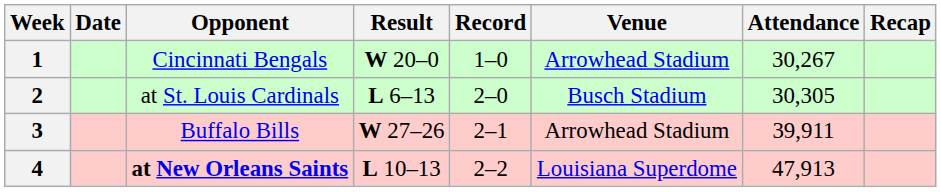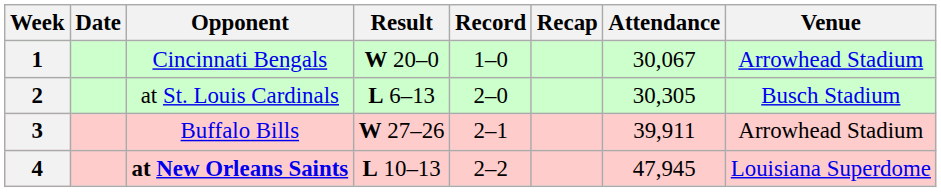columns swapped: (637, 22) <-> (900, 22)
(803, 58) 30,267 -> (664, 58) 30,067
(803, 167) 47,913 -> (664, 167) 47,945
